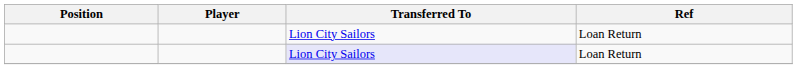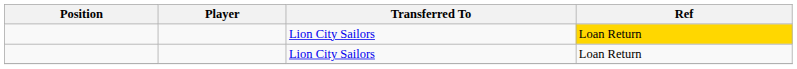(610, 34) no background -> (610, 34) gold background
(332, 53) lavender background -> (332, 53) no background
